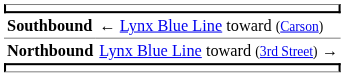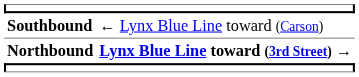(219, 50) normal -> (226, 50) bold
